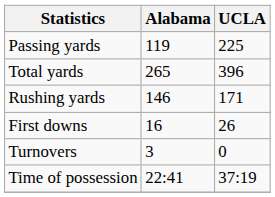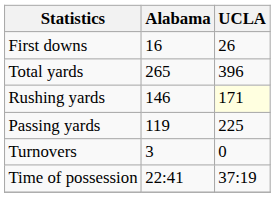rows swapped: (48, 125) <-> (54, 45)
(231, 98) no background -> (231, 98) lightyellow background
